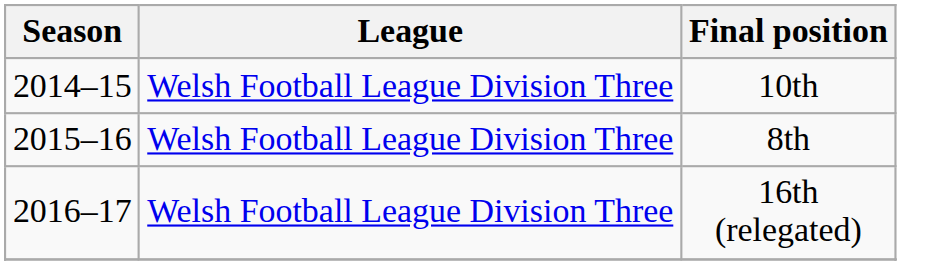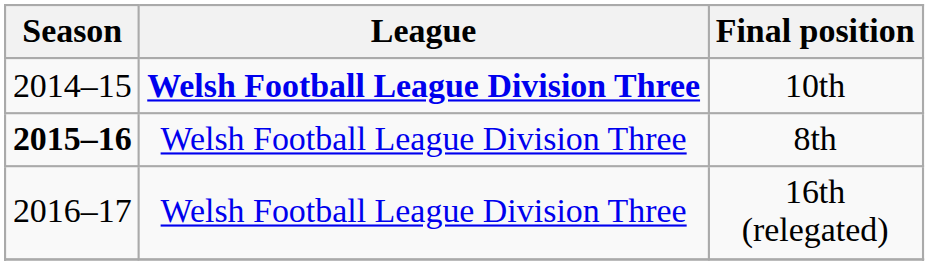(410, 85) normal -> (424, 85) bold
(72, 138) normal -> (72, 138) bold
